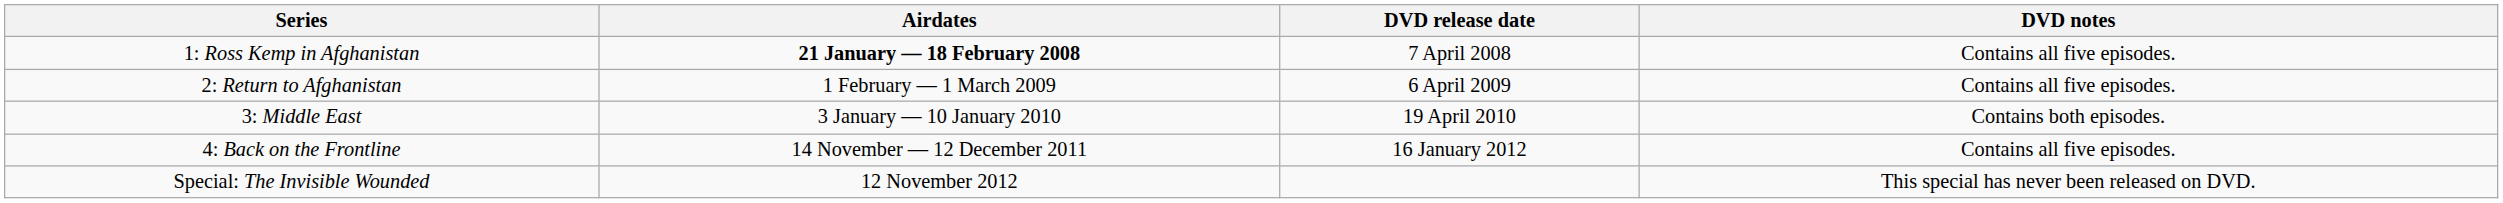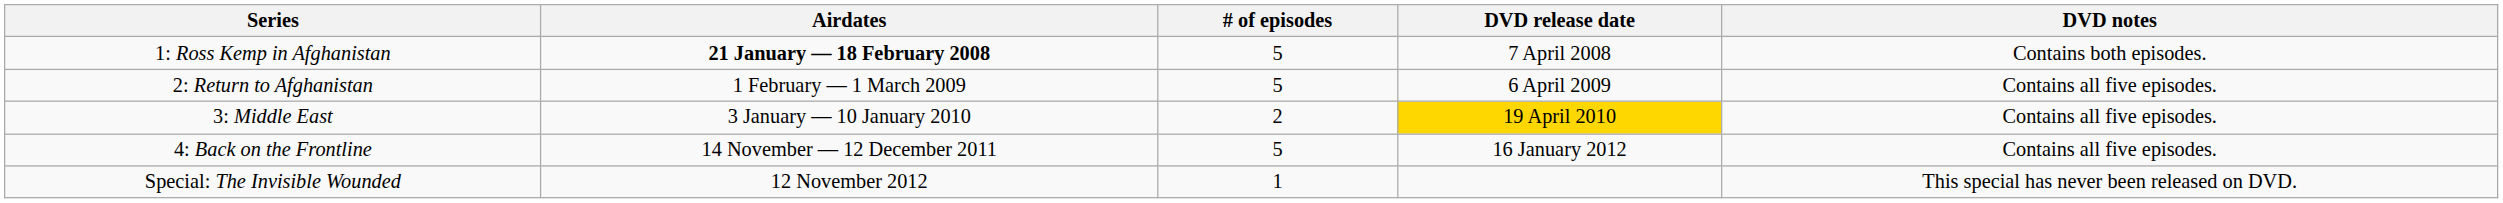+ column: (1278, 20)
(2068, 52) Contains all five episodes. -> (2110, 52) Contains both episodes.
(1460, 117) no background -> (1560, 117) gold background
(2068, 117) Contains both episodes. -> (2110, 117) Contains all five episodes.
